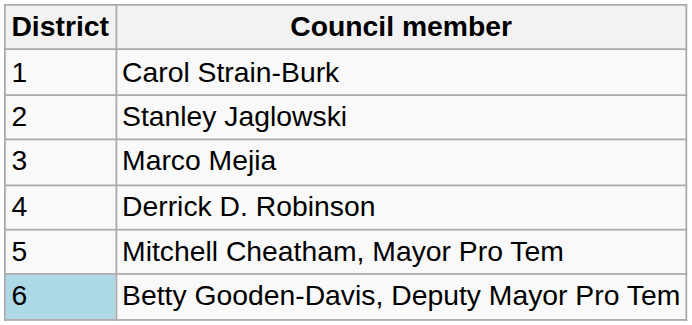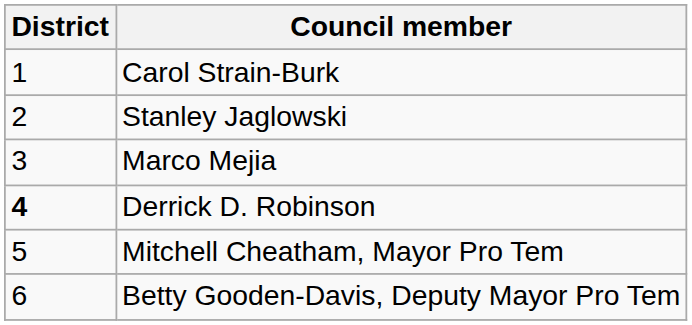(19, 206) normal -> (19, 206) bold
(19, 296) lightblue background -> (19, 296) no background
